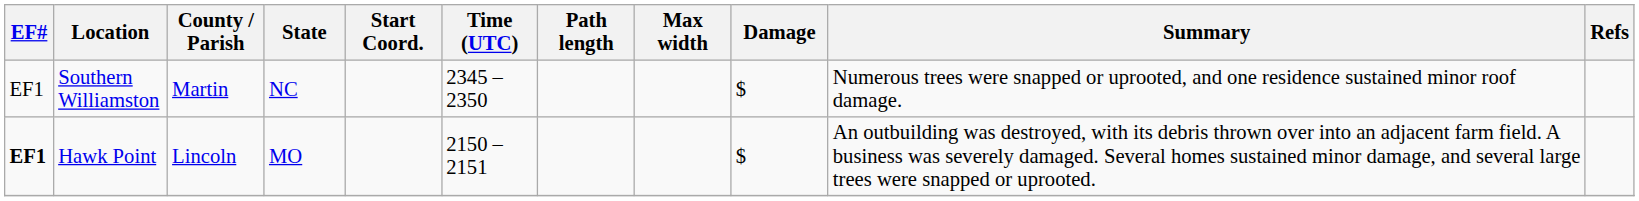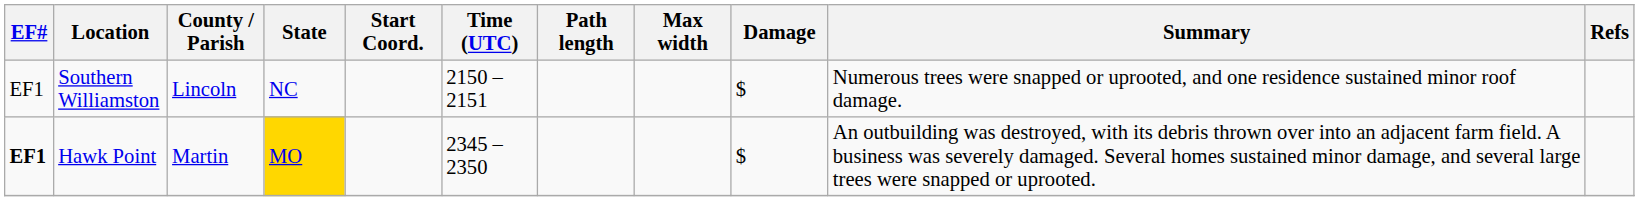(200, 88) Martin -> (204, 88) Lincoln
(475, 88) 2345 – 2350 -> (475, 88) 2150 – 2151
(204, 155) Lincoln -> (200, 155) Martin
(286, 155) no background -> (286, 155) gold background
(475, 155) 2150 – 2151 -> (475, 155) 2345 – 2350
